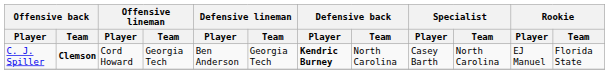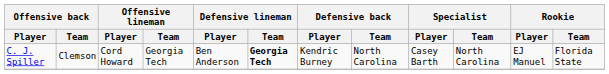(77, 56) bold -> (77, 56) normal
(269, 56) normal -> (269, 56) bold
(319, 56) bold -> (319, 56) normal
